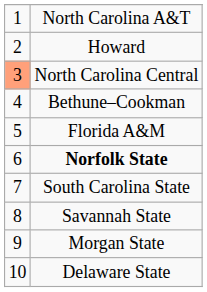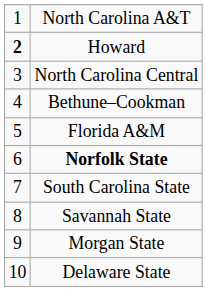(18, 46) normal -> (18, 46) bold
(18, 74) lightsalmon background -> (18, 74) no background
